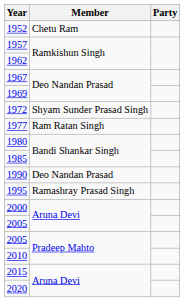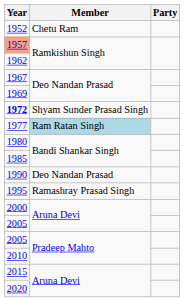(17, 45) no background -> (17, 45) lightsalmon background
(17, 110) normal -> (17, 110) bold
(68, 126) no background -> (68, 126) lightblue background
